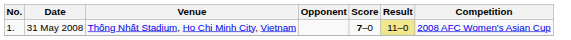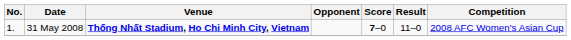(192, 27) normal -> (198, 27) bold
(398, 27) khaki background -> (411, 27) no background
